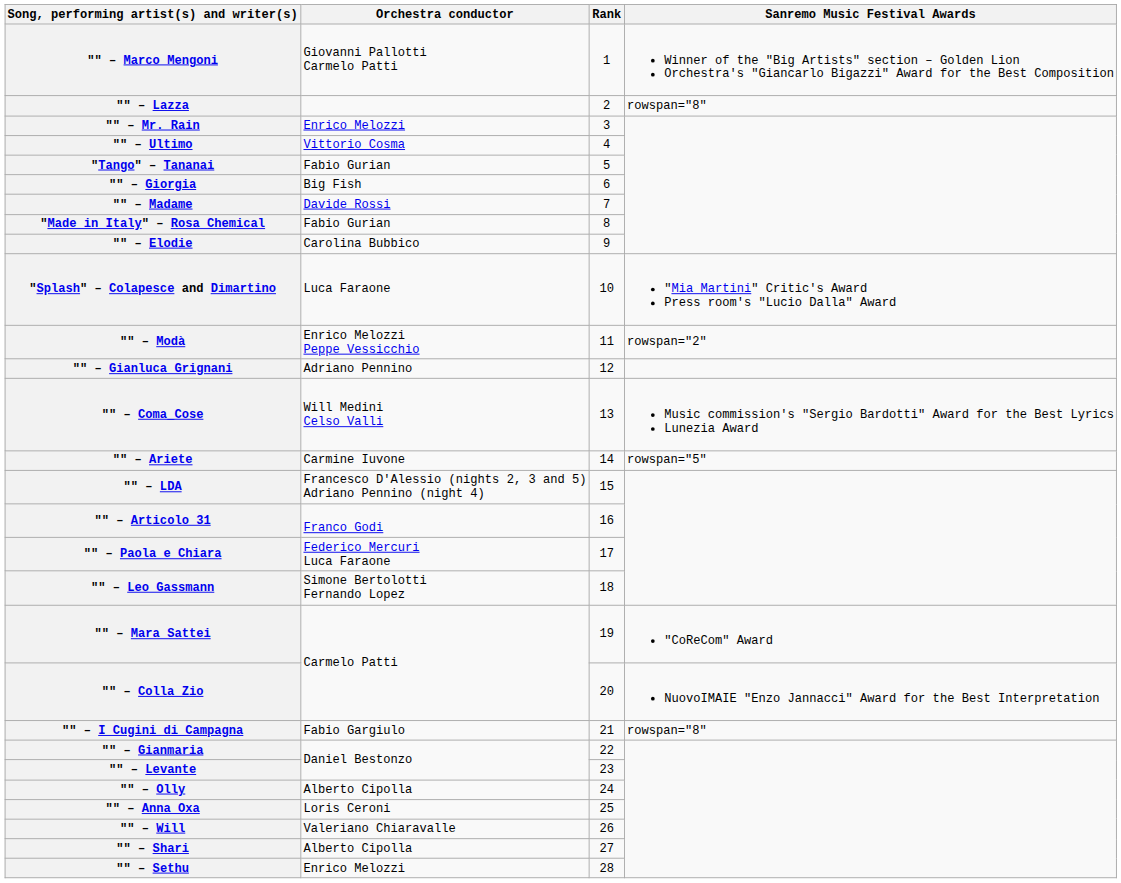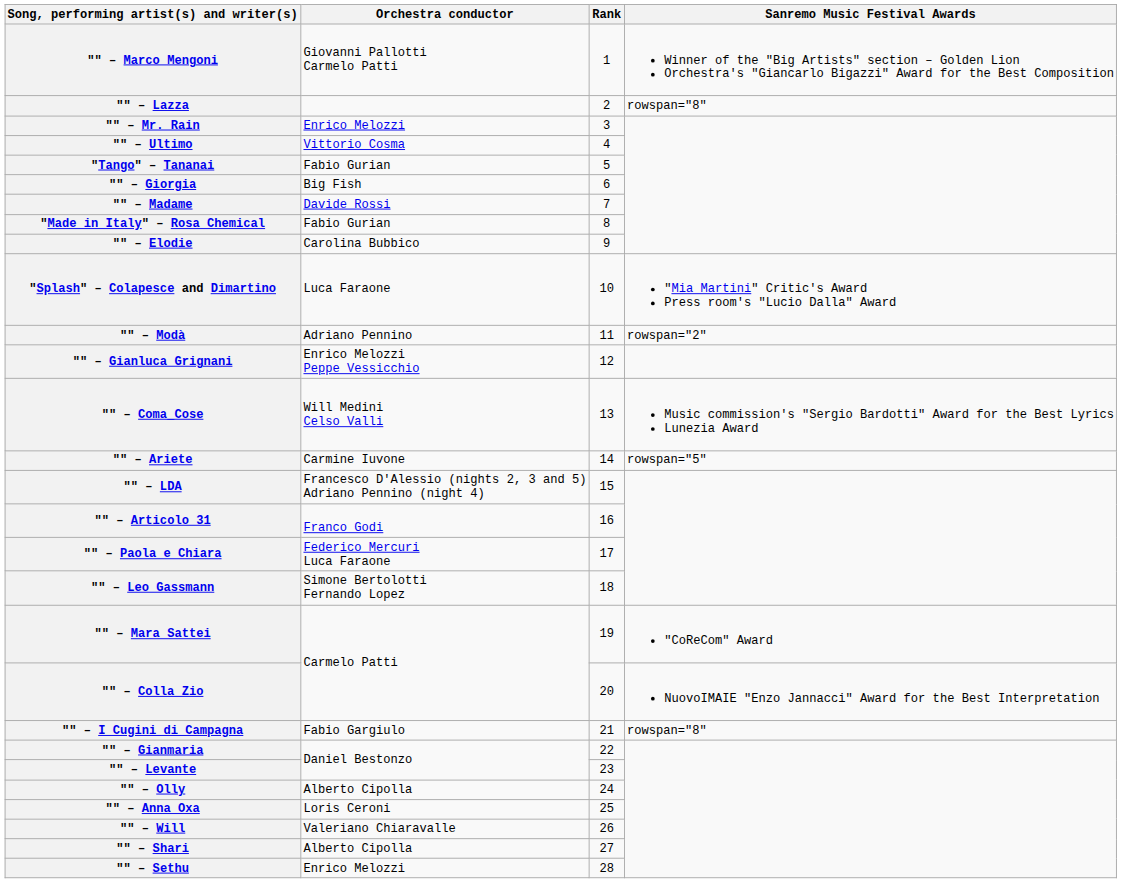(362, 342) Enrico Melozzi Peppe Vessicchio -> (358, 335) Adriano Pennino
(358, 369) Adriano Pennino -> (362, 362) Enrico Melozzi Peppe Vessicchio
